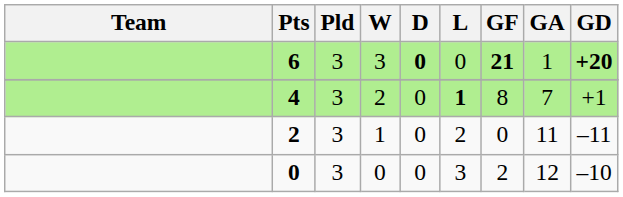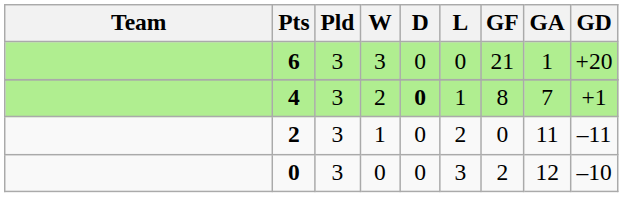(420, 60) bold -> (420, 60) normal
(502, 60) bold -> (502, 60) normal
(594, 60) bold -> (594, 60) normal
(420, 97) normal -> (420, 97) bold
(460, 97) bold -> (460, 97) normal
